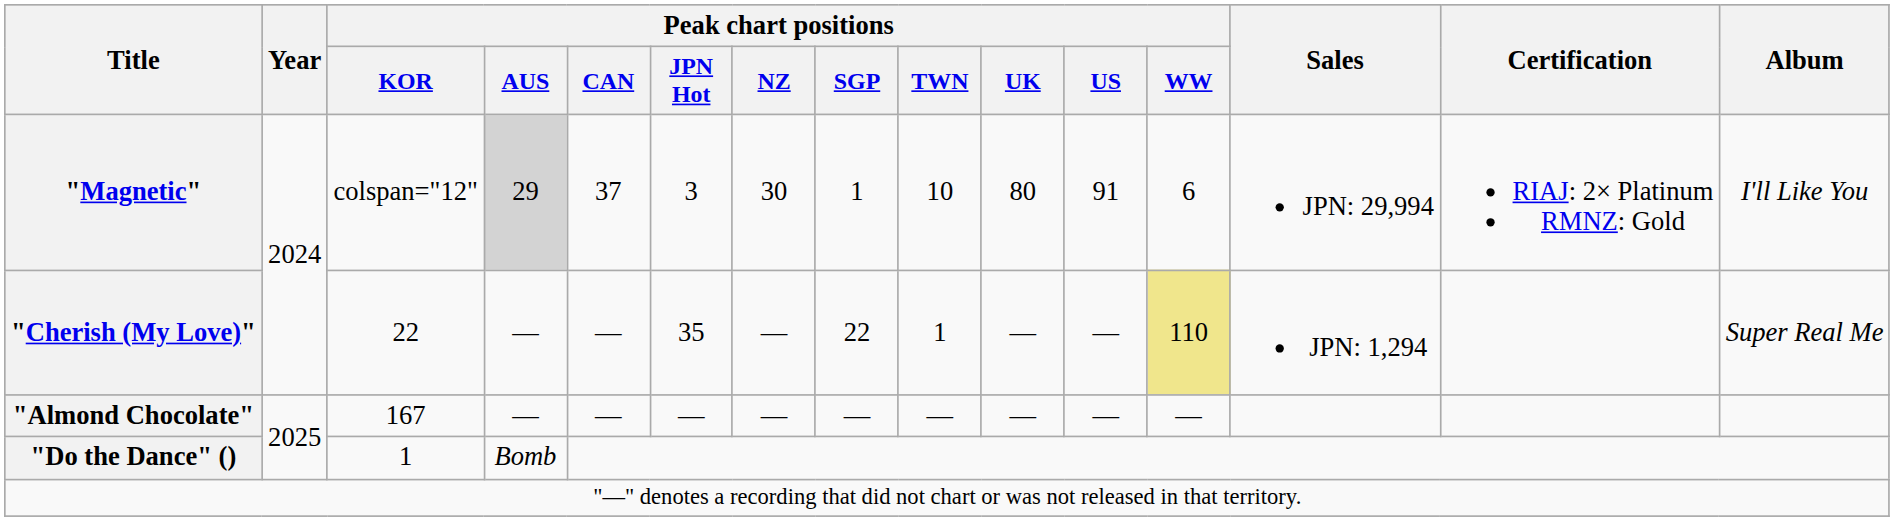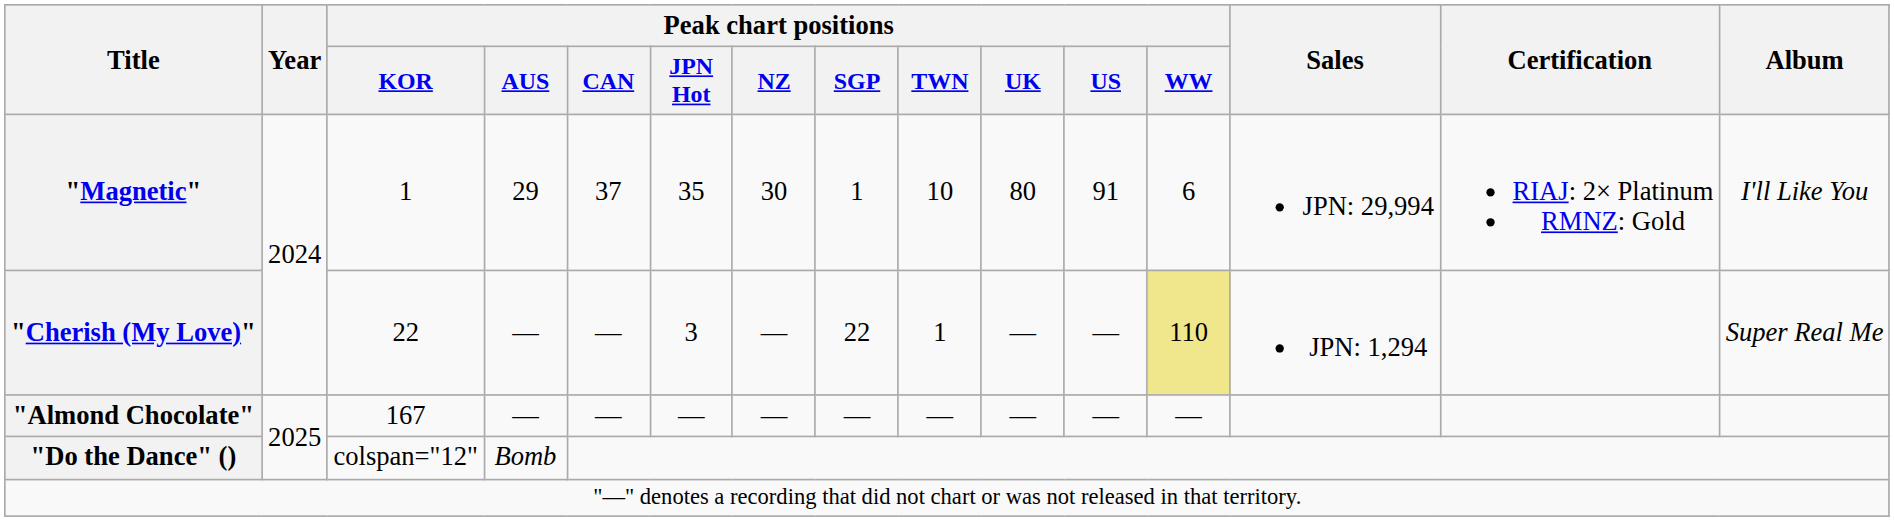(406, 191) colspan="12" -> (406, 191) 1
(525, 191) lightgrey background -> (525, 191) no background
(691, 191) 3 -> (691, 191) 35
(691, 331) 35 -> (691, 331) 3
(406, 457) 1 -> (406, 457) colspan="12"
